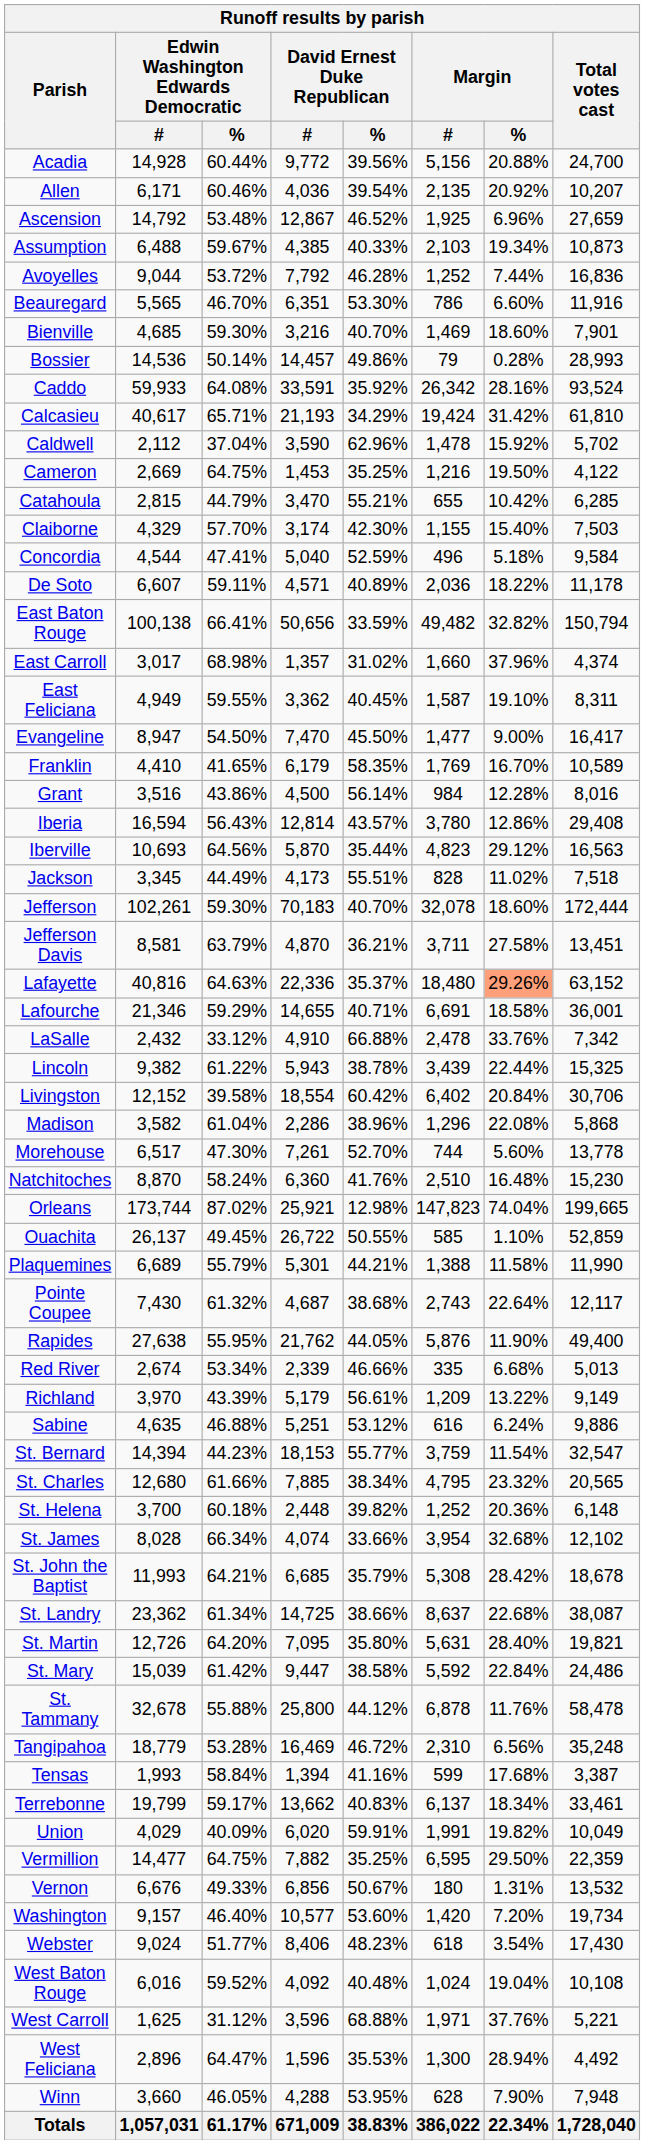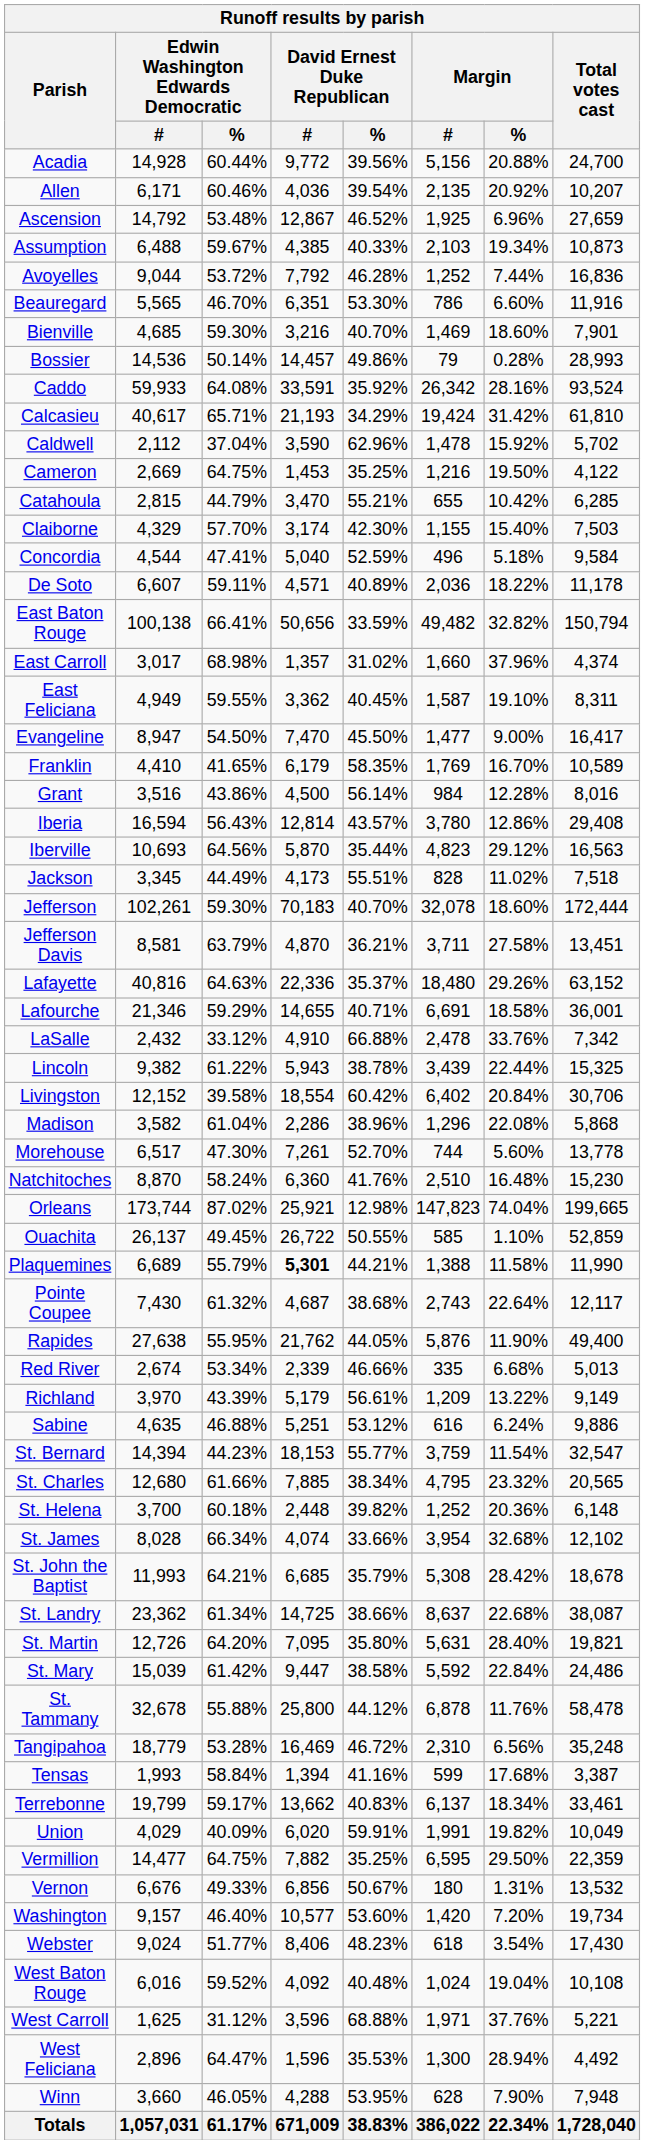(518, 983) lightsalmon background -> (518, 983) no background
(307, 1265) normal -> (307, 1265) bold
